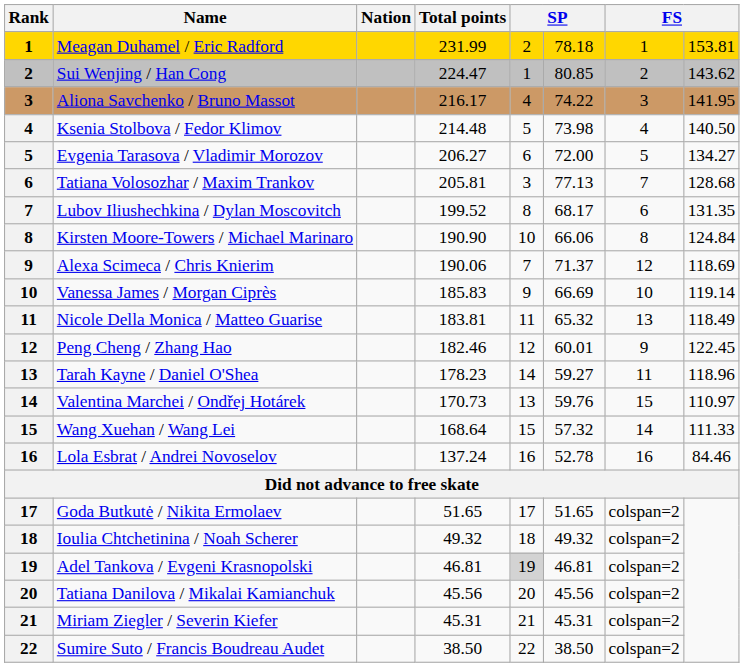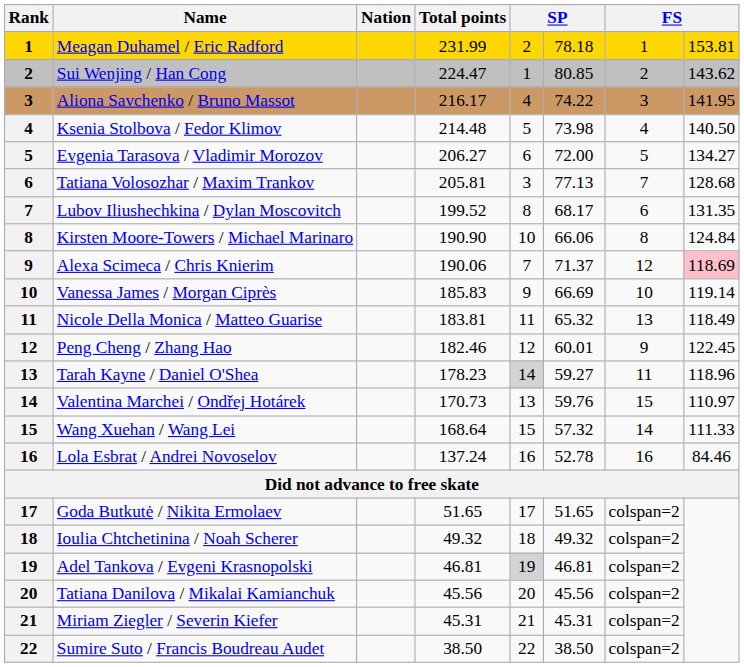(711, 264) no background -> (711, 264) pink background
(527, 374) no background -> (527, 374) lightgrey background
